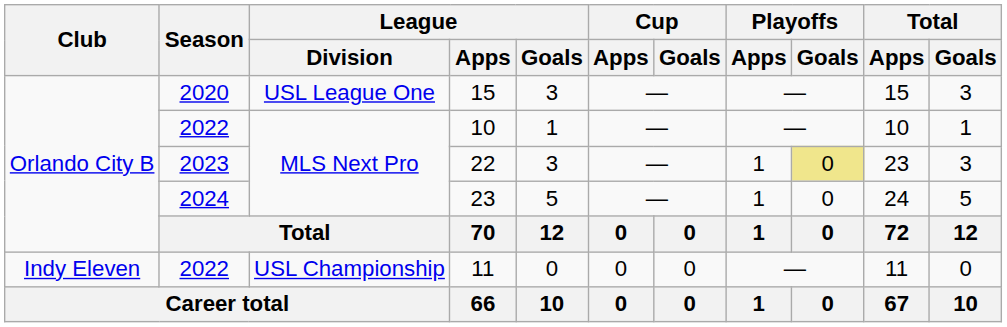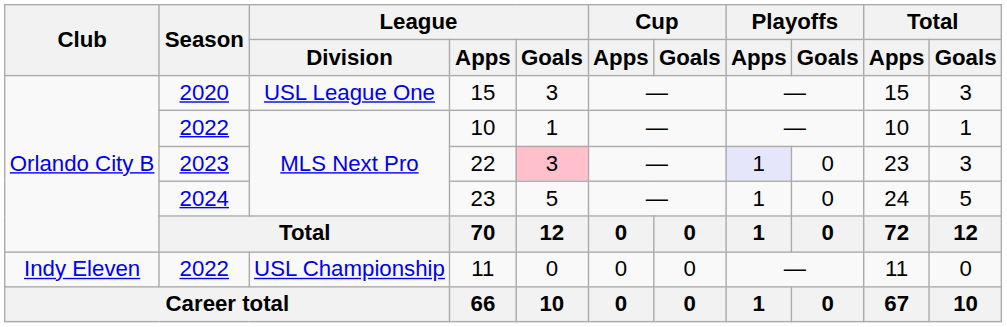(552, 163) no background -> (552, 163) pink background
(759, 163) no background -> (759, 163) lavender background
(828, 163) khaki background -> (828, 163) no background
